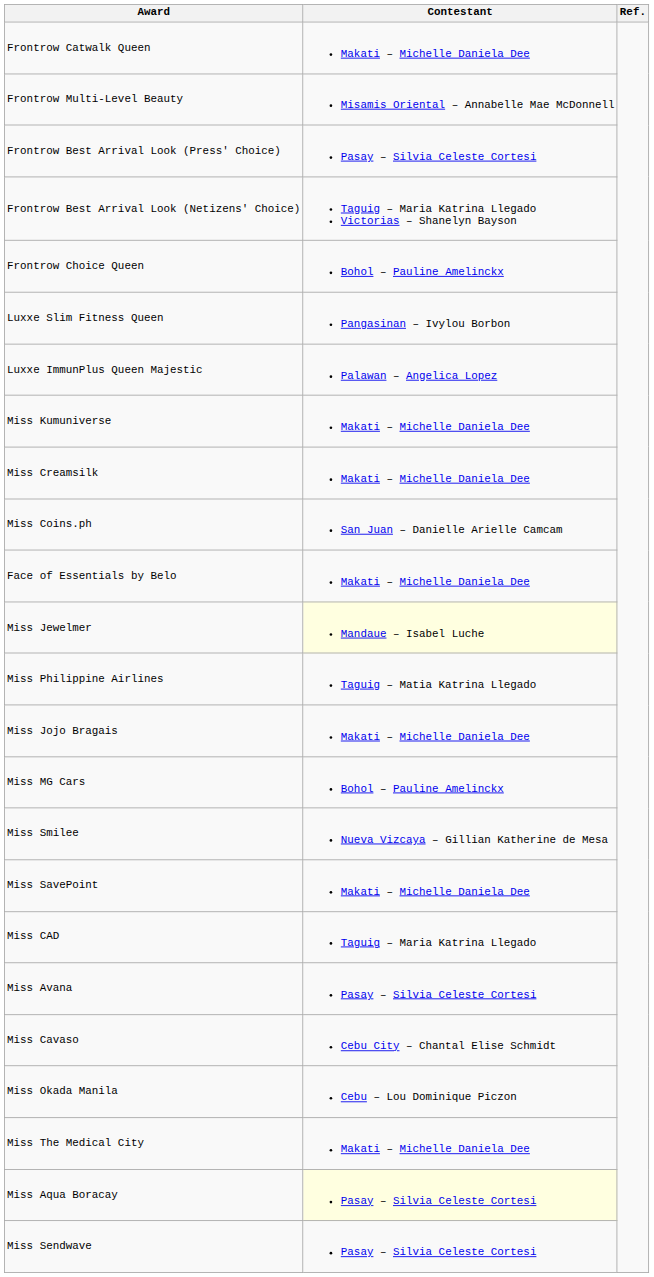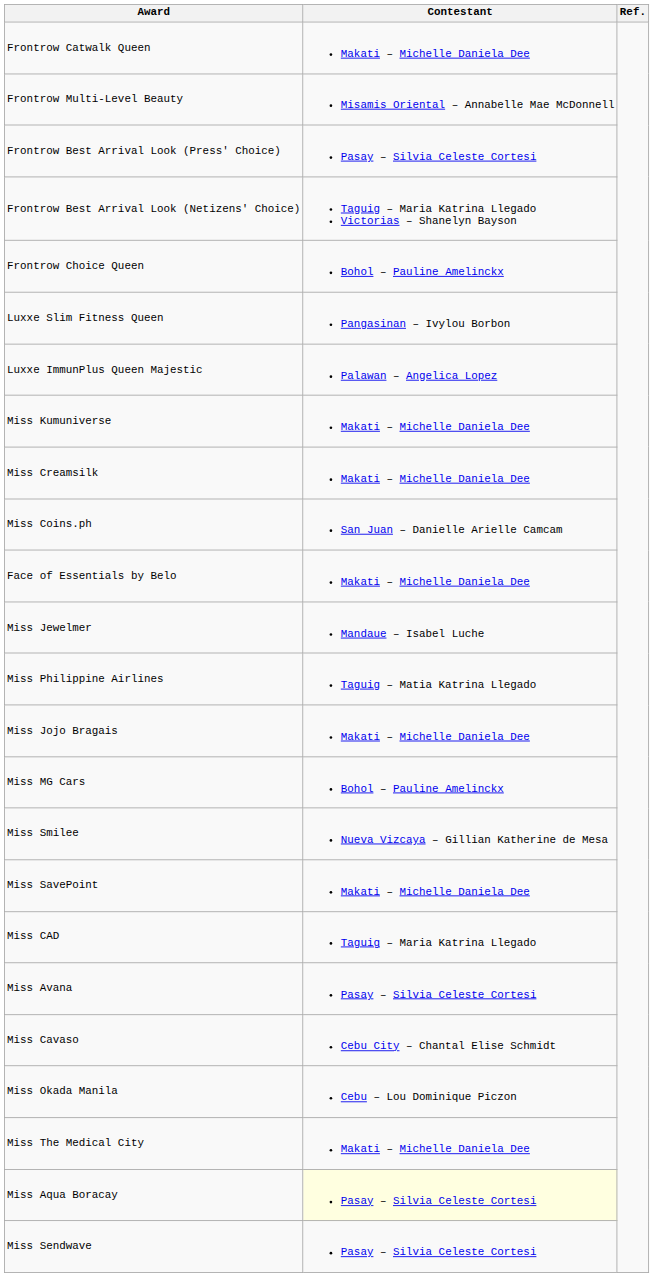(460, 634) lightyellow background -> (460, 634) no background
